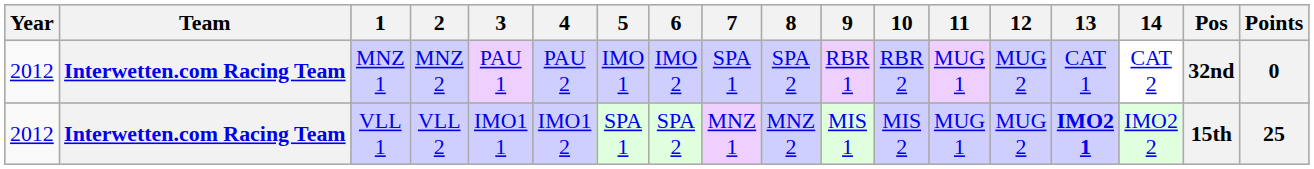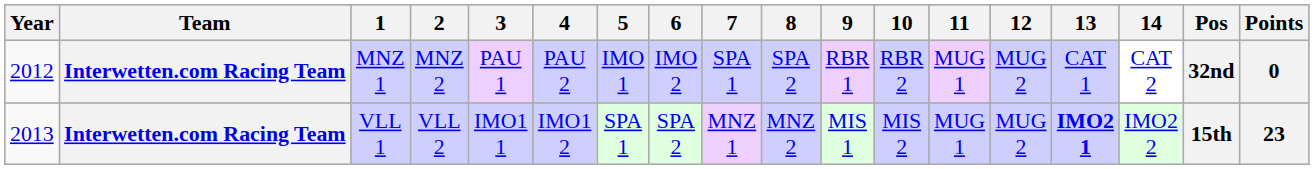(32, 133) 2012 -> (32, 133) 2013
(1274, 133) 25 -> (1274, 133) 23
